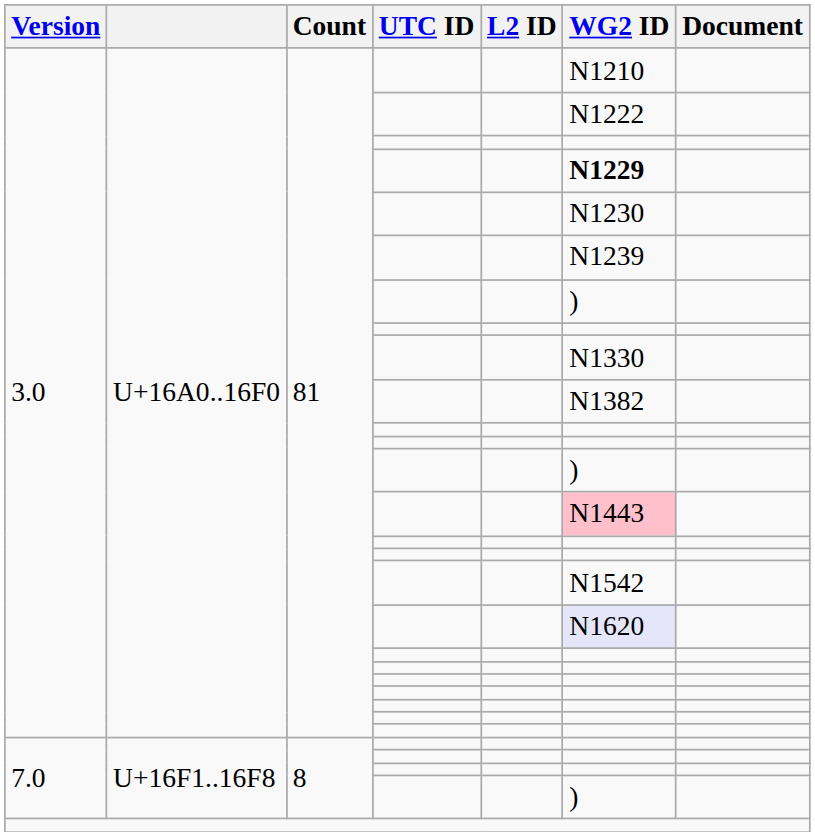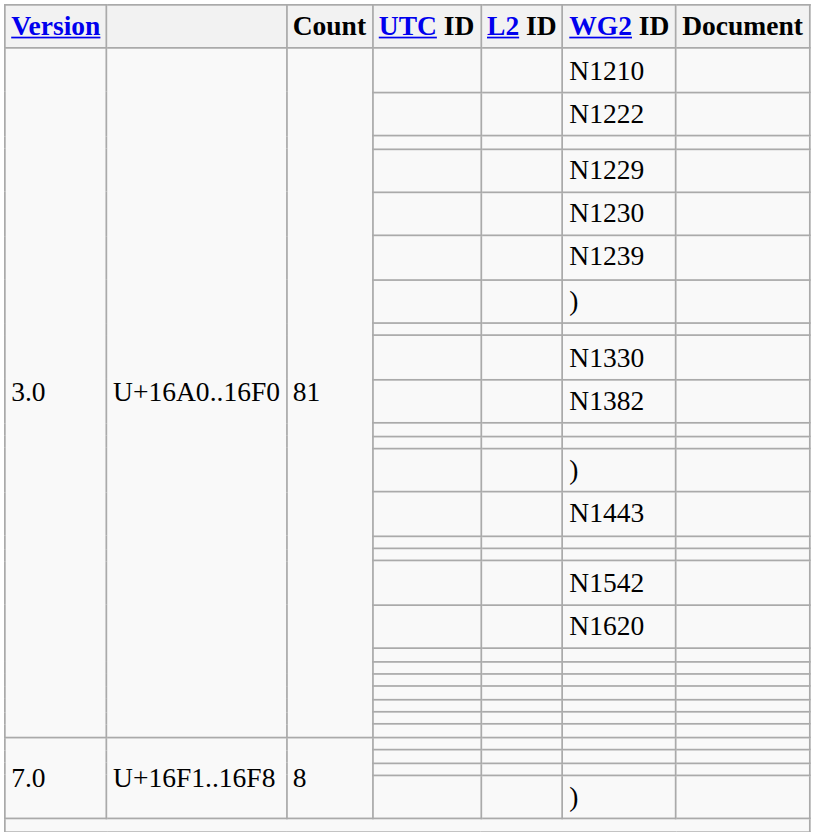(607, 169) bold -> (607, 169) normal
(607, 513) pink background -> (607, 513) no background
(607, 626) lavender background -> (607, 626) no background
